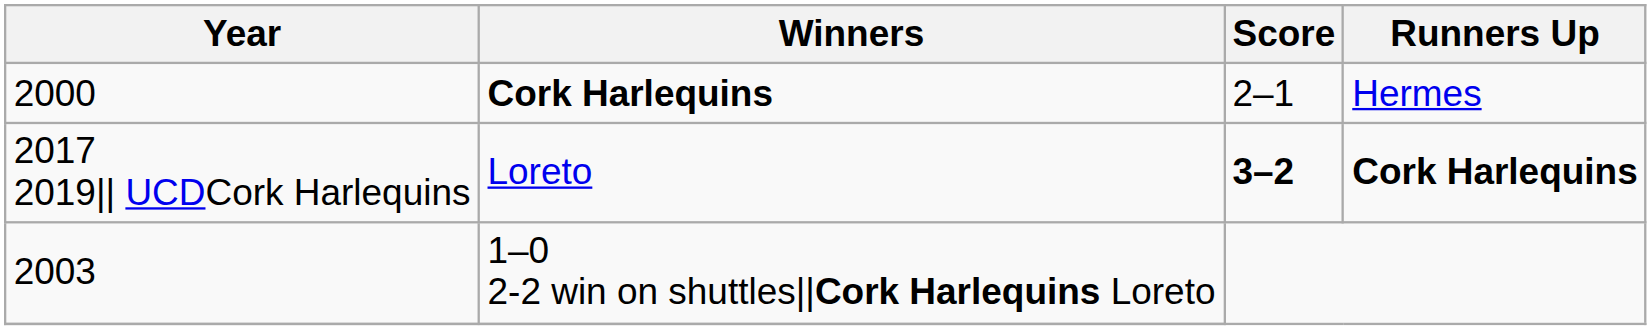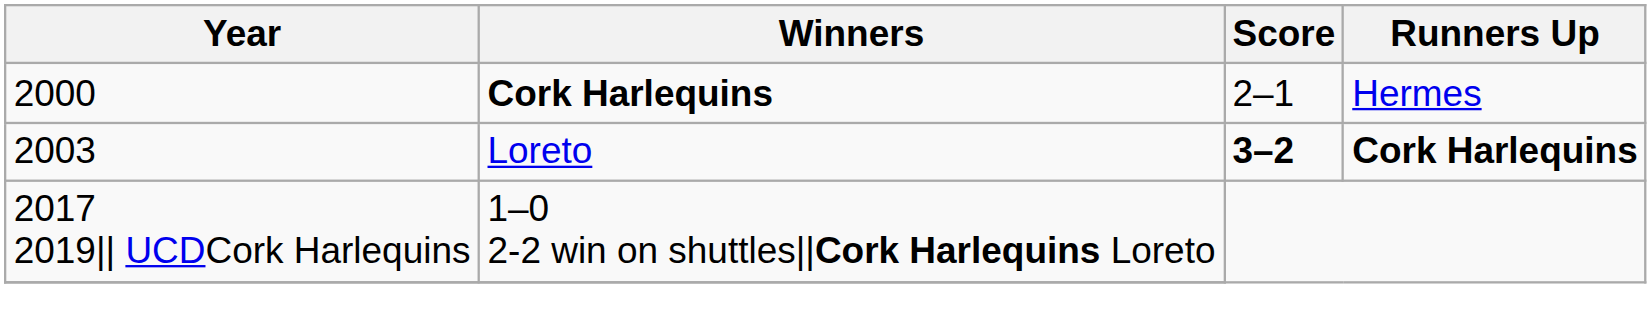(242, 171) 2017 2019|| UCDCork Harlequins -> (55, 151) 2003
(55, 272) 2003 -> (242, 230) 2017 2019|| UCDCork Harlequins
